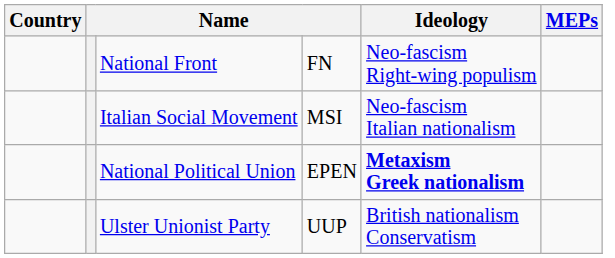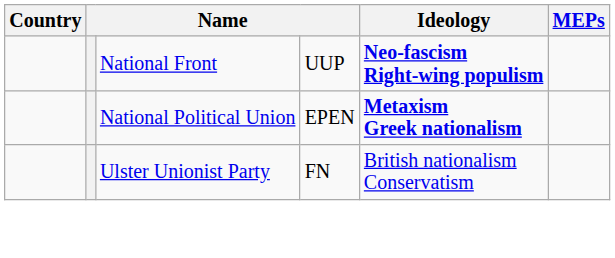(320, 63) FN -> (325, 63) UUP
(451, 63) normal -> (454, 63) bold
- row: (199, 117)
(327, 225) UUP -> (317, 171) FN
